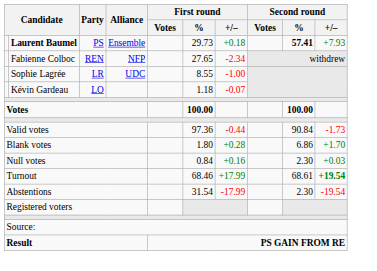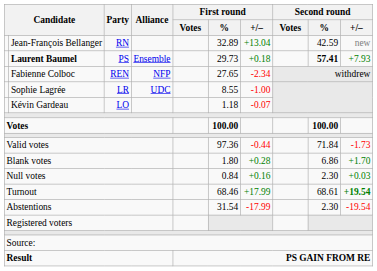+ row: (57, 43)
(302, 129) 90.84 -> (328, 145) 71.84
